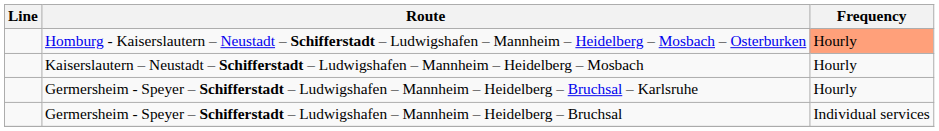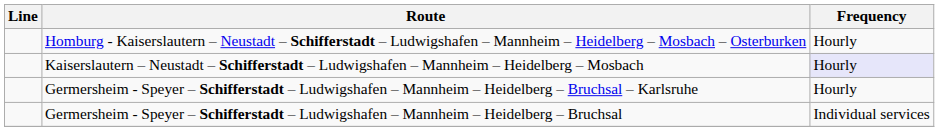(835, 41) lightsalmon background -> (835, 41) no background
(835, 65) no background -> (835, 65) lavender background
